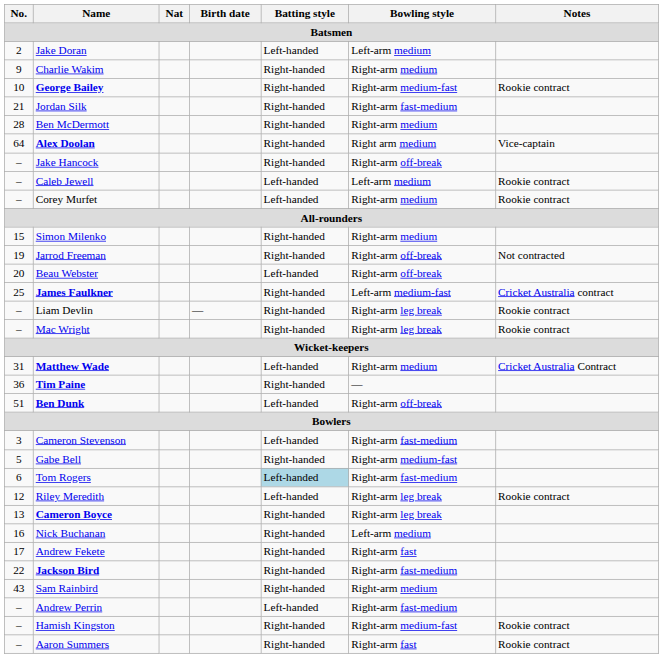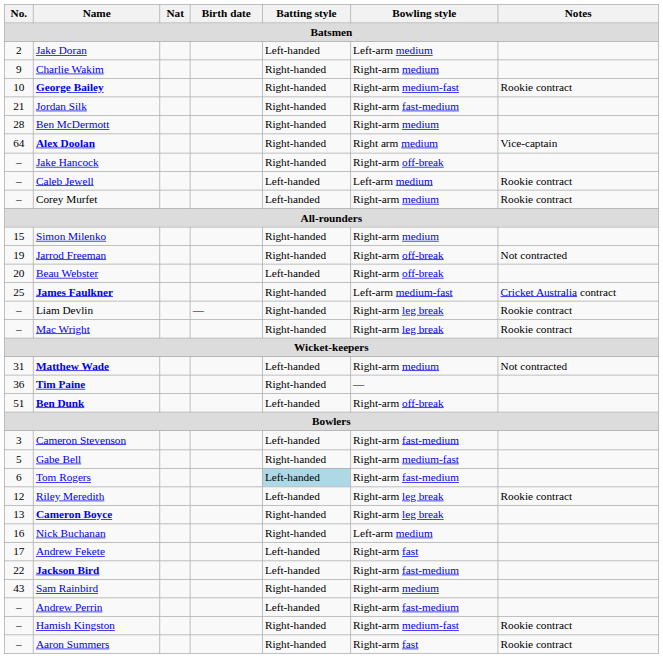(557, 366) Cricket Australia Contract -> (534, 366) Not contracted
(294, 551) Right-handed -> (292, 551) Left-handed
(294, 570) Right-handed -> (292, 570) Left-handed
